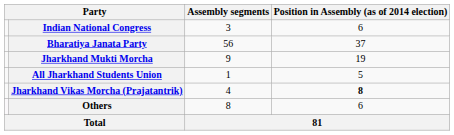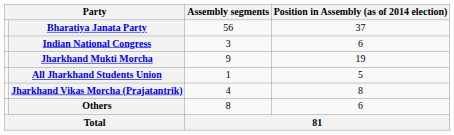rows swapped: (97, 43) <-> (97, 28)
(360, 91) bold -> (360, 91) normal
